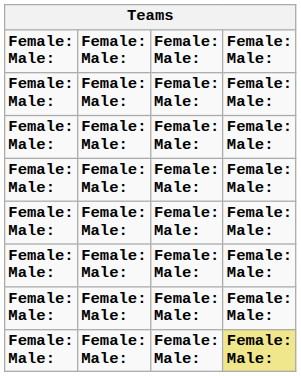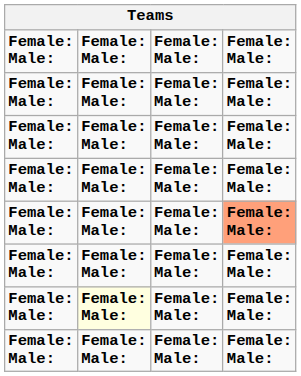(260, 223) no background -> (260, 223) lightsalmon background
(114, 308) no background -> (114, 308) lightyellow background
(260, 351) khaki background -> (260, 351) no background
